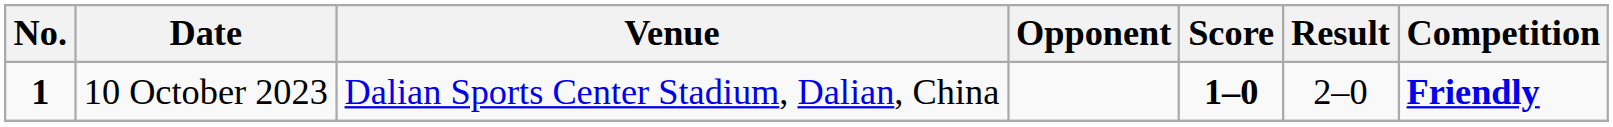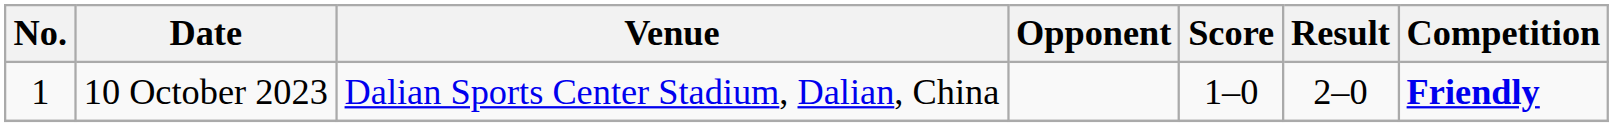(40, 90) bold -> (40, 90) normal
(1231, 90) bold -> (1231, 90) normal
